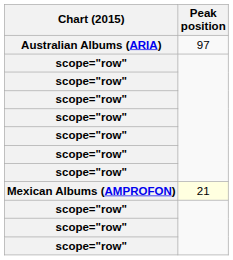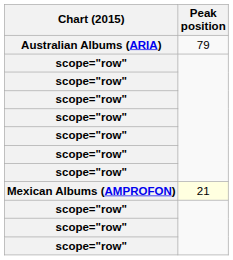(203, 44) 97 -> (203, 44) 79
